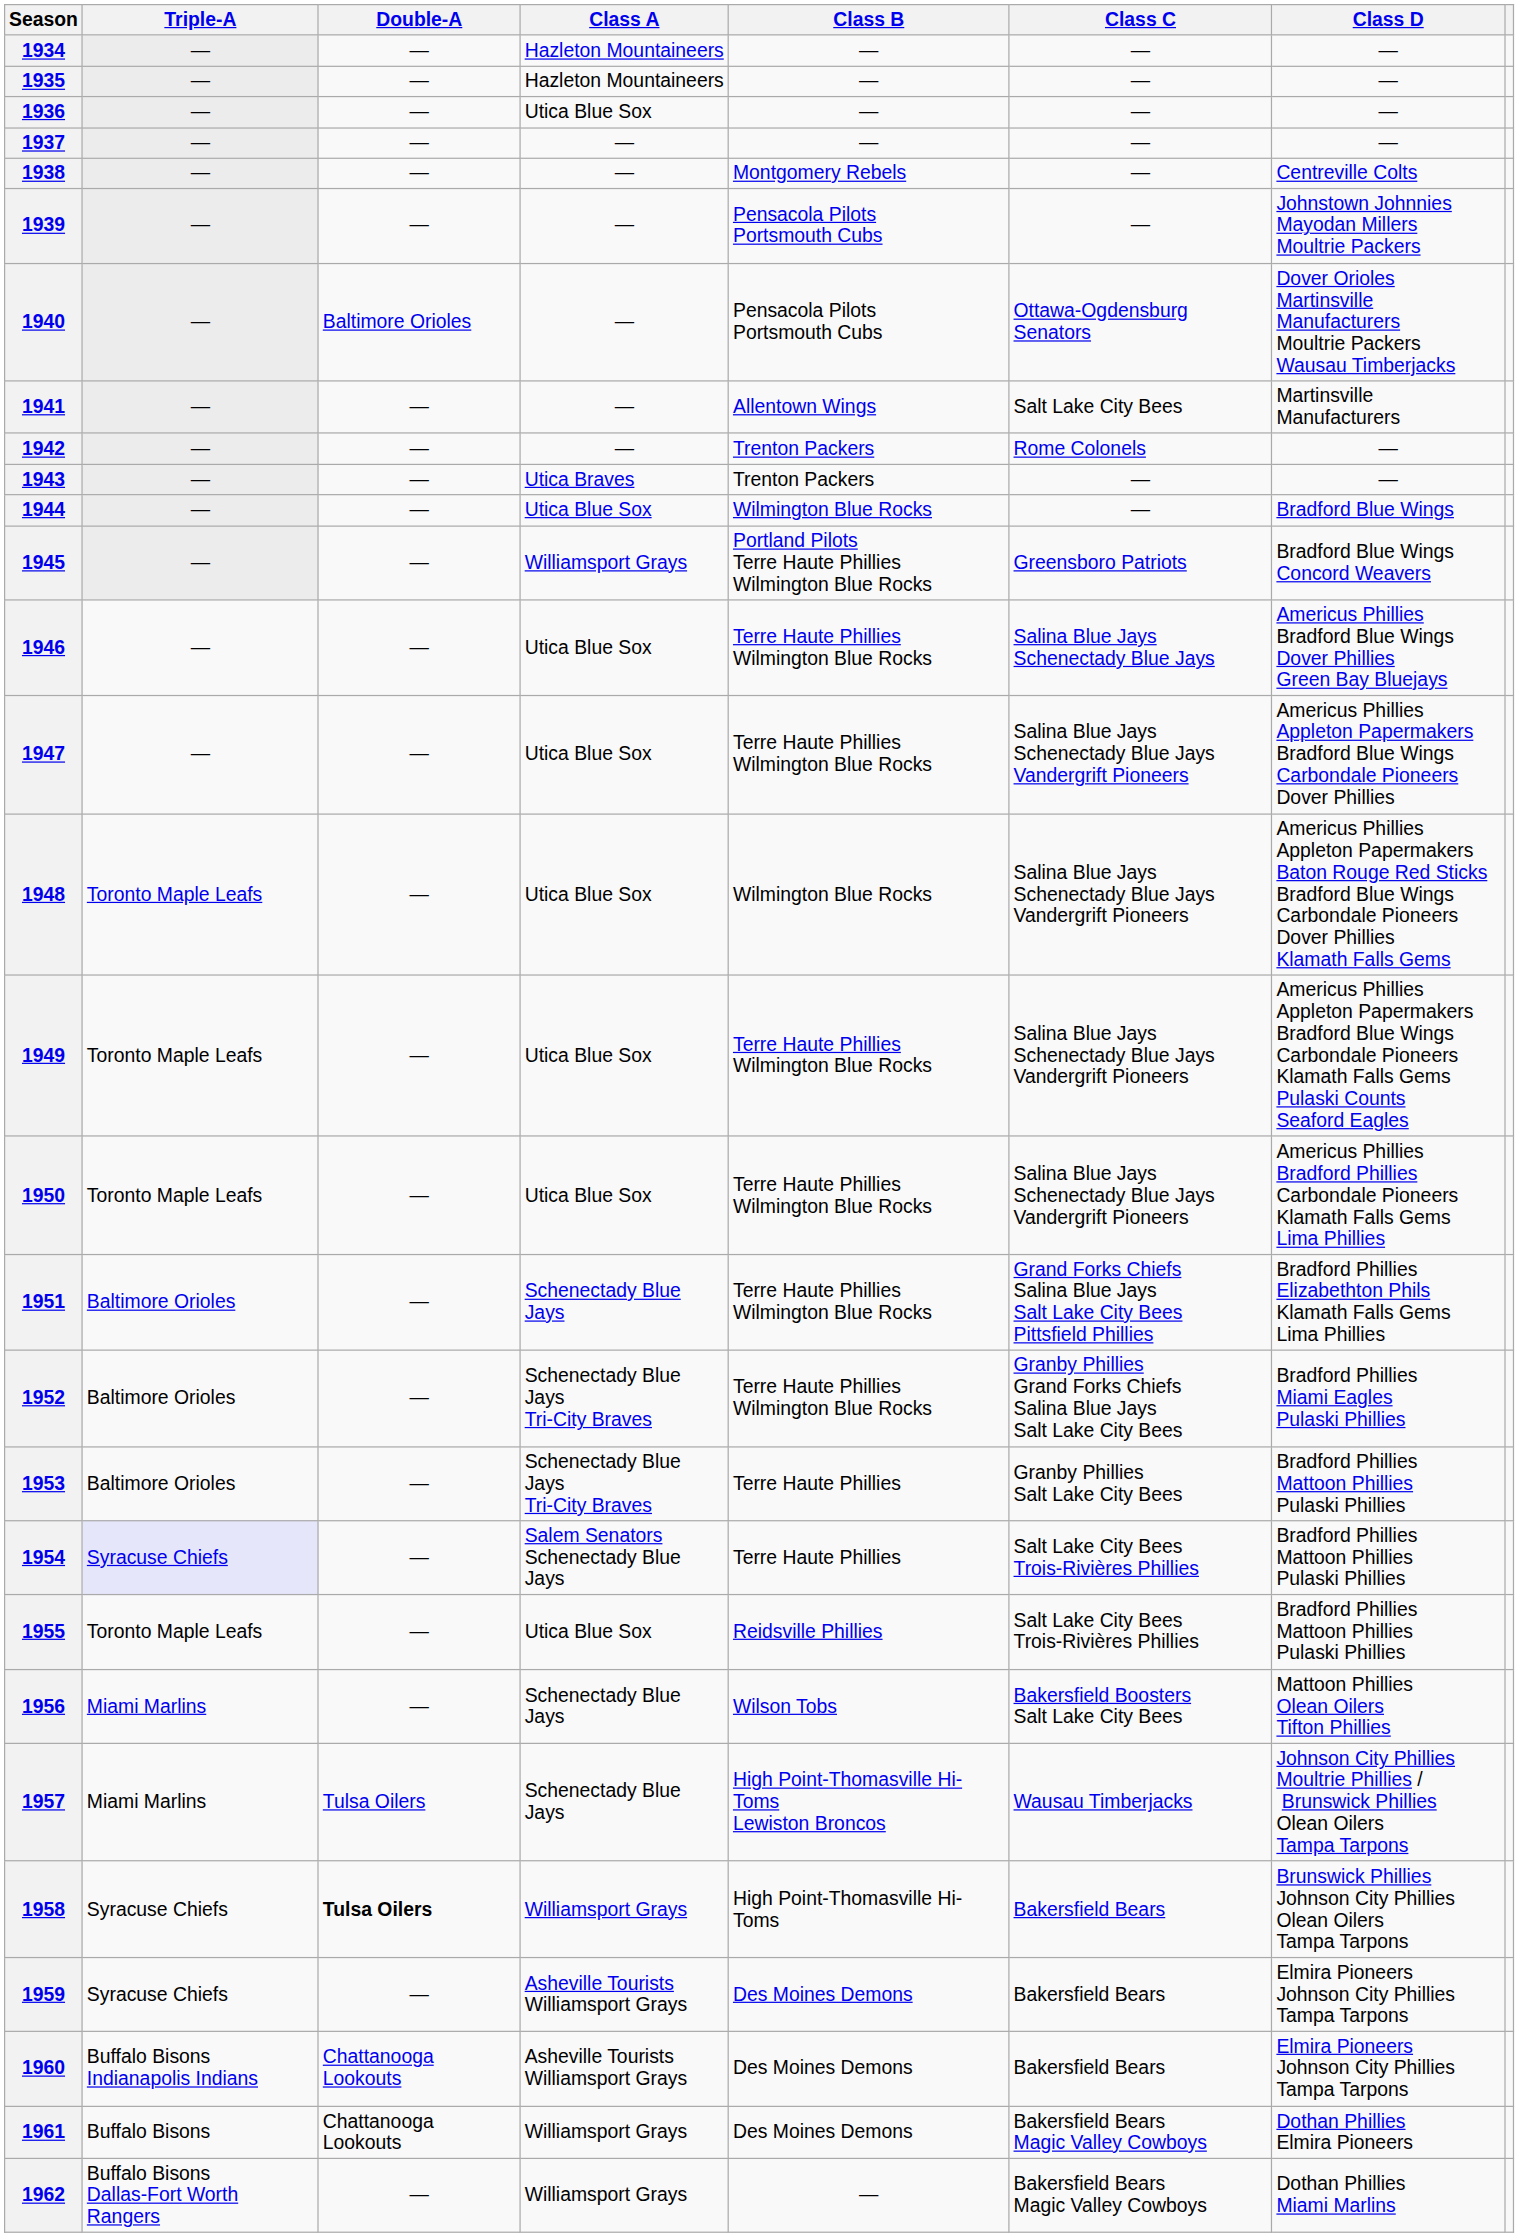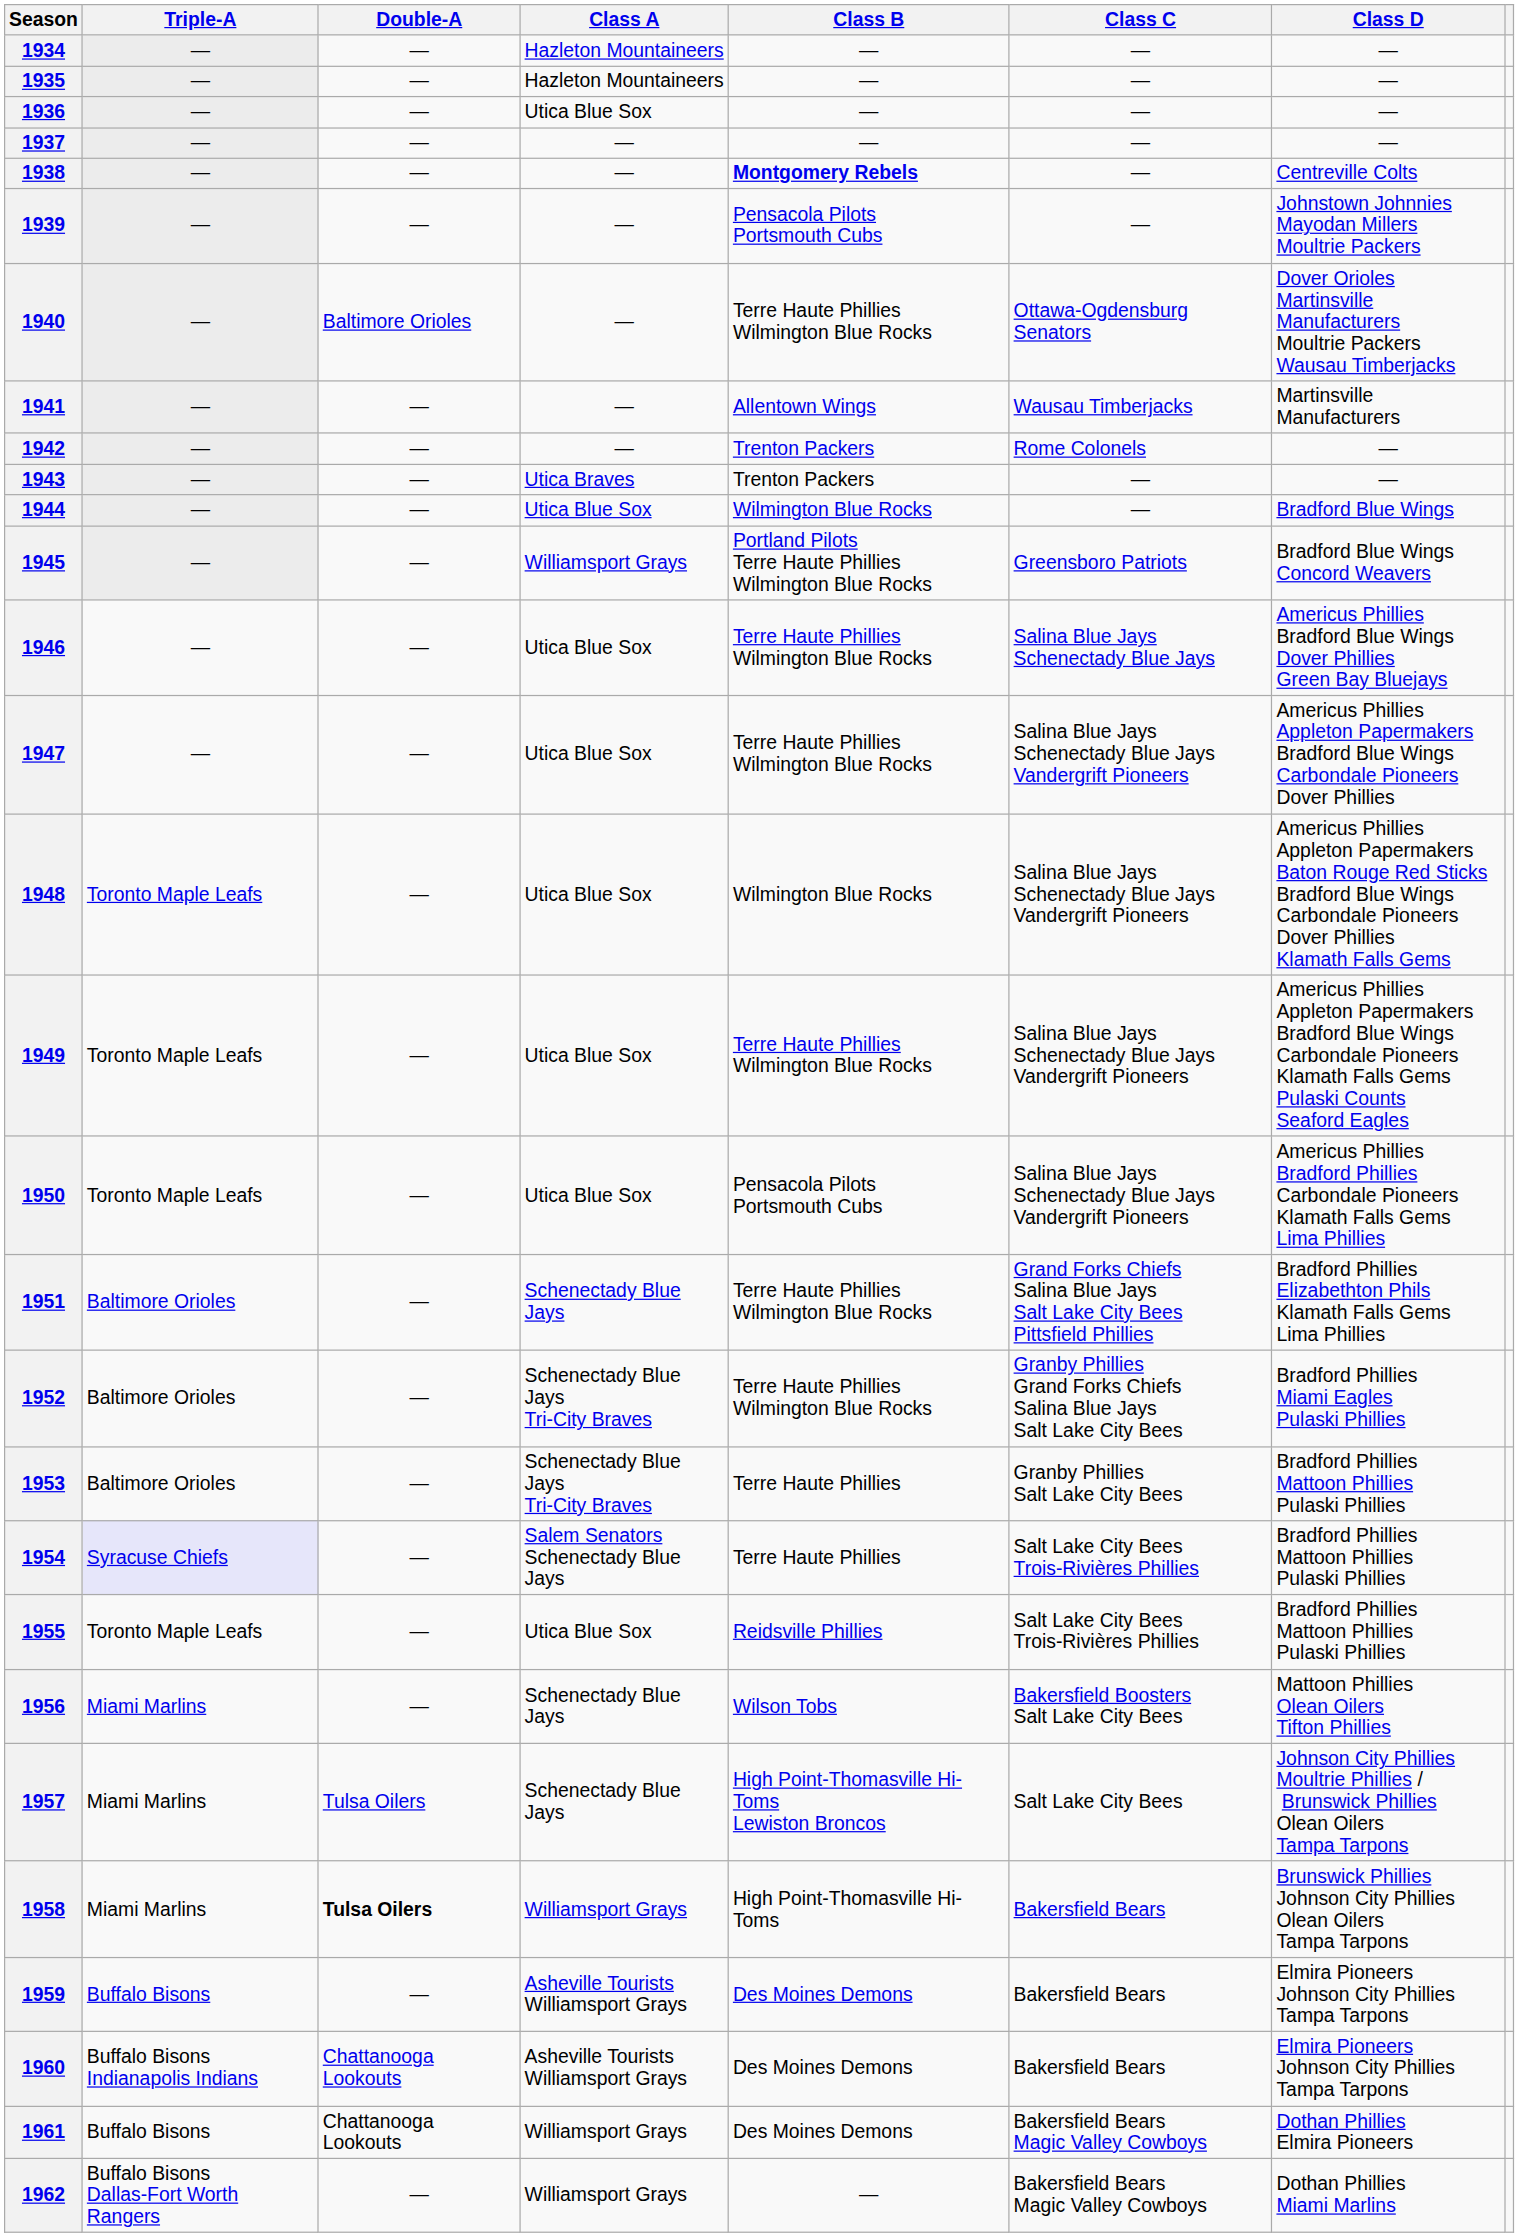(820, 173) normal -> (825, 173) bold
(808, 321) Pensacola Pilots Portsmouth Cubs -> (832, 321) Terre Haute Phillies Wilmington Blue Rocks
(1098, 407) Salt Lake City Bees -> (1103, 407) Wausau Timberjacks
(832, 1195) Terre Haute Phillies Wilmington Blue Rocks -> (808, 1195) Pensacola Pilots Portsmouth Cubs
(1103, 1802) Wausau Timberjacks -> (1098, 1802) Salt Lake City Bees
(157, 1909) Syracuse Chiefs -> (147, 1909) Miami Marlins
(157, 1994) Syracuse Chiefs -> (149, 1994) Buffalo Bisons
